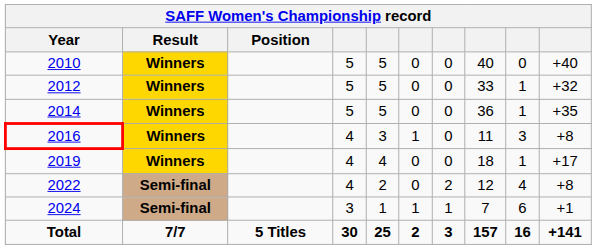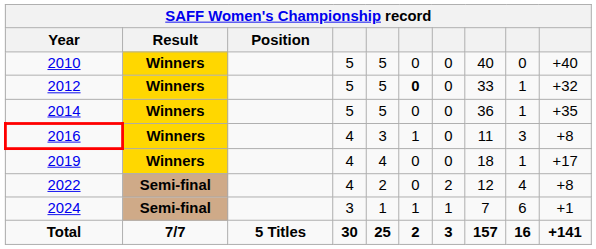(415, 87) normal -> (415, 87) bold
